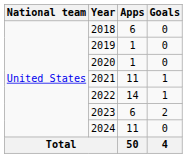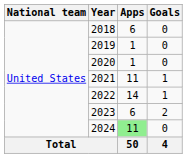(132, 128) no background -> (132, 128) lightgreen background
